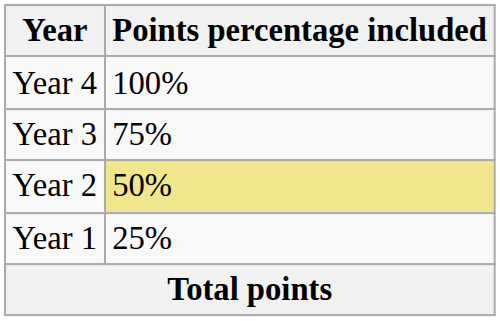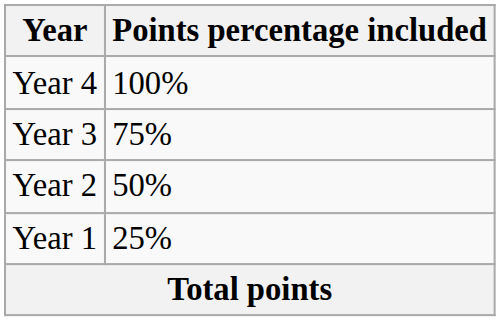(142, 185) khaki background -> (142, 185) no background
